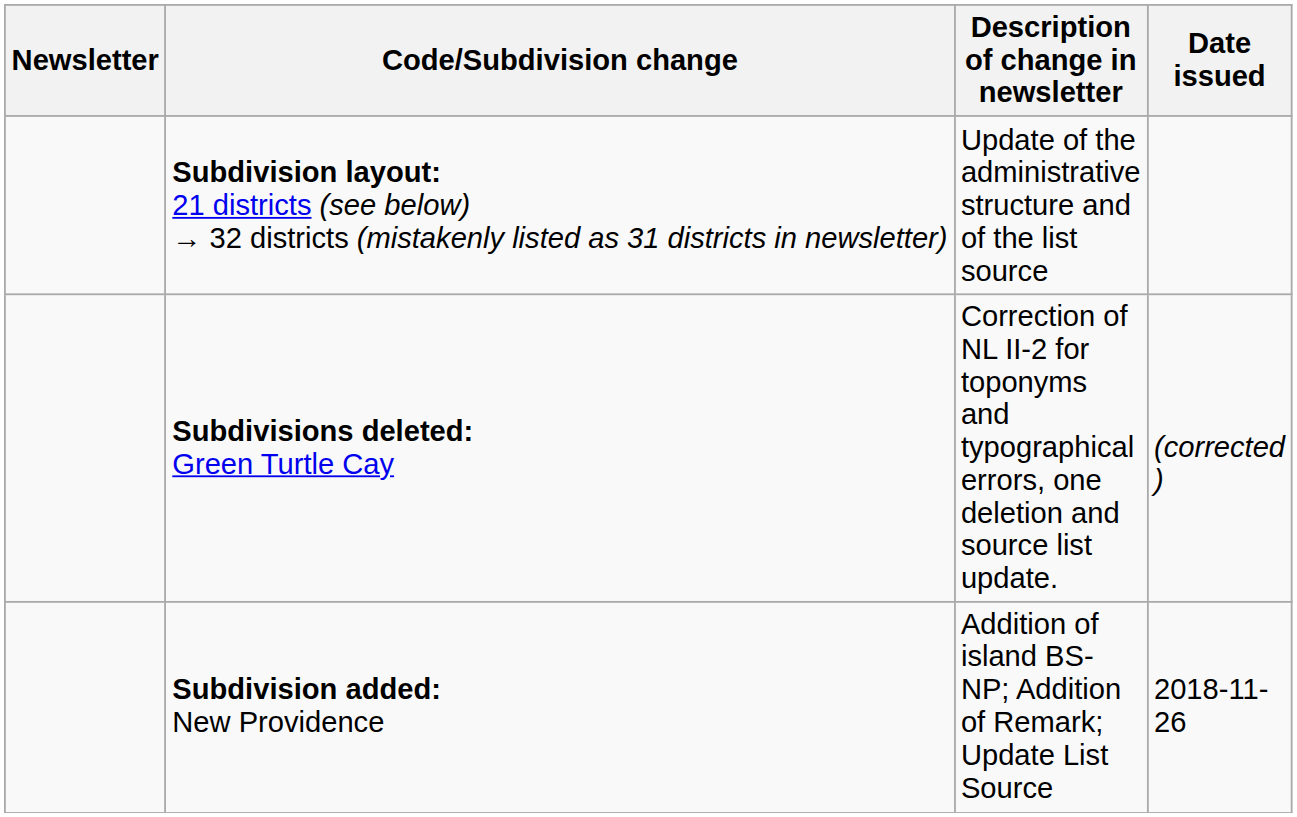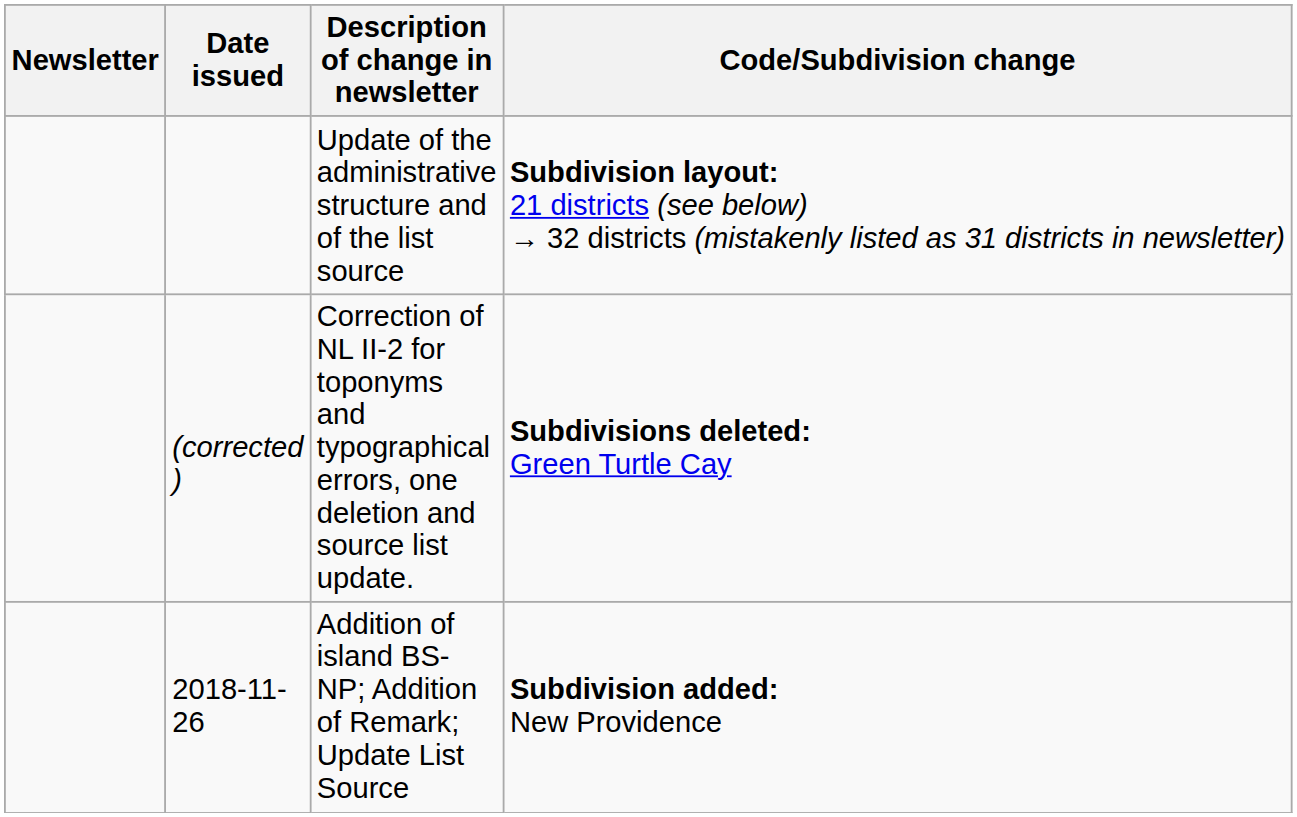columns swapped: (1220, 60) <-> (560, 60)
